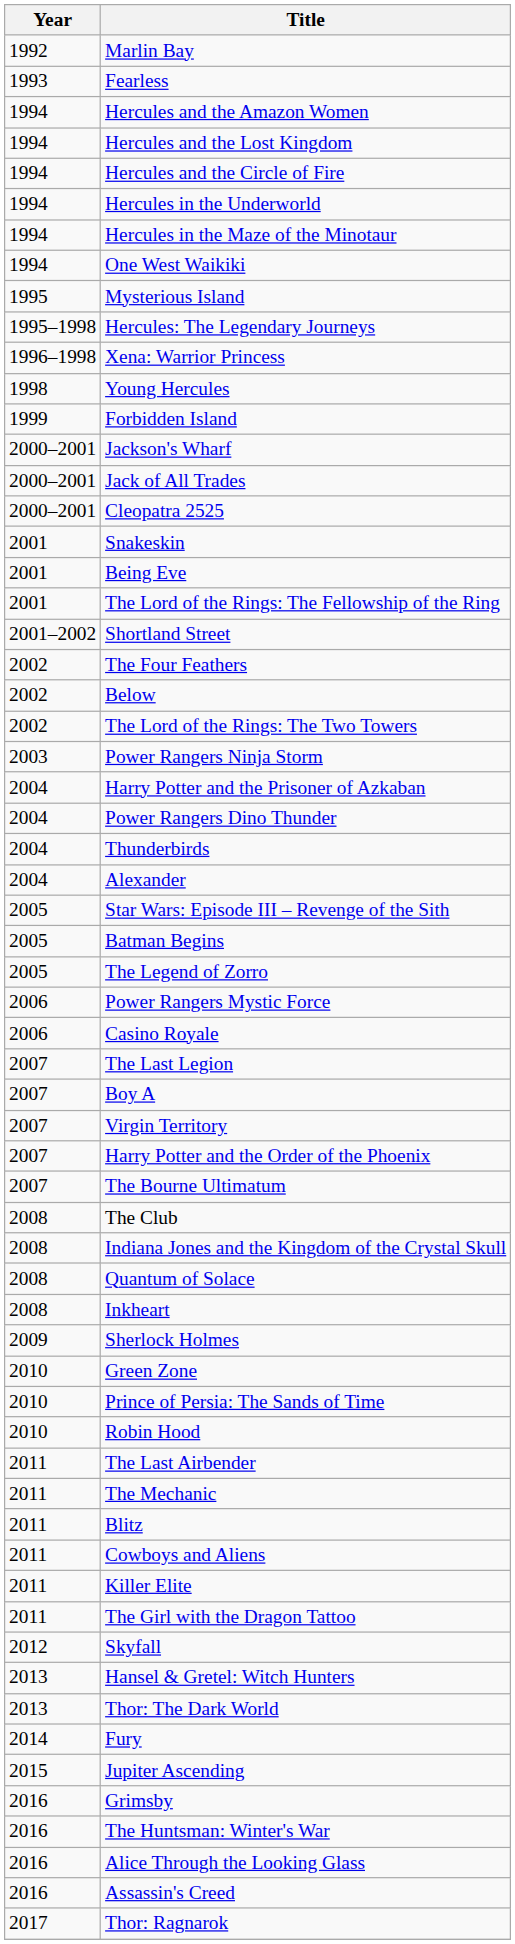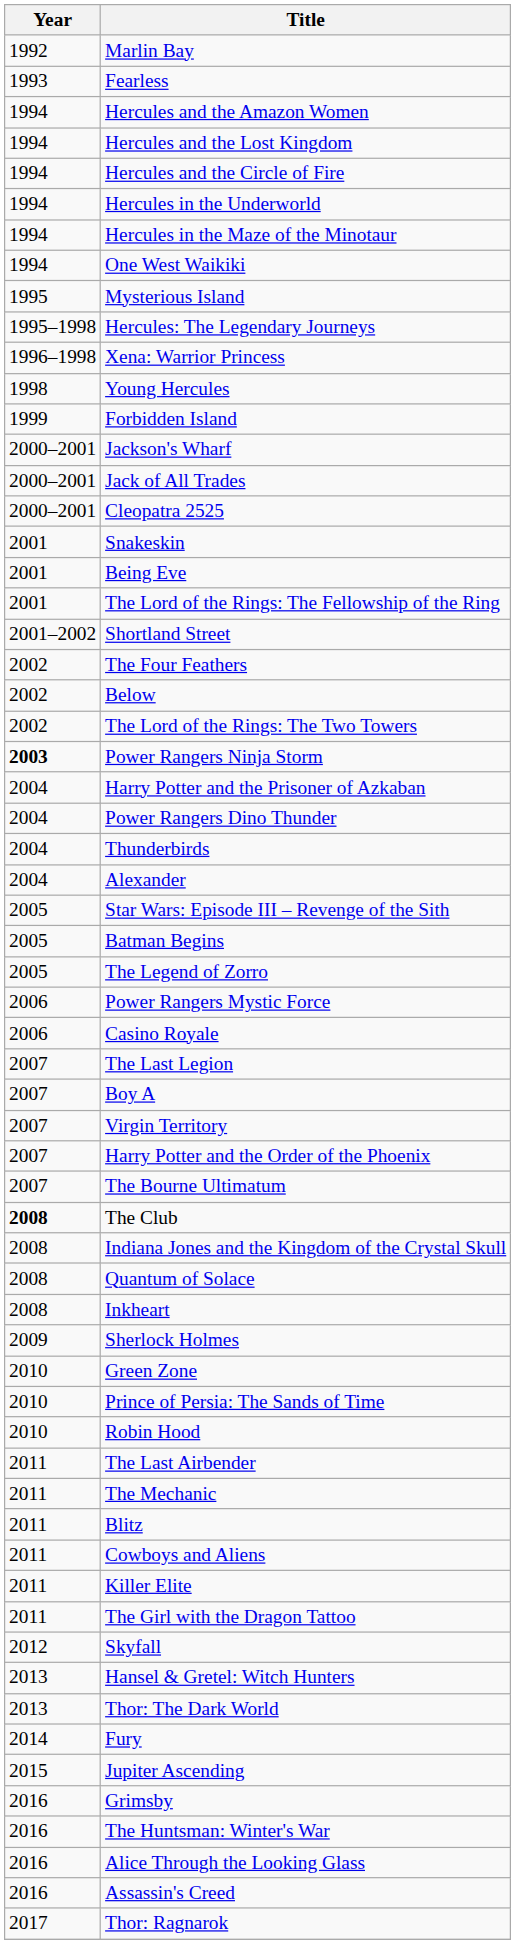(28, 756) normal -> (28, 756) bold
(28, 1217) normal -> (28, 1217) bold
